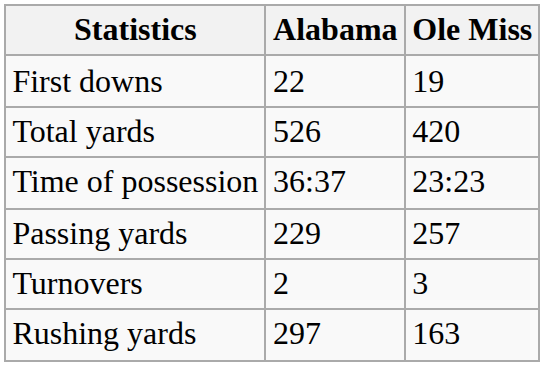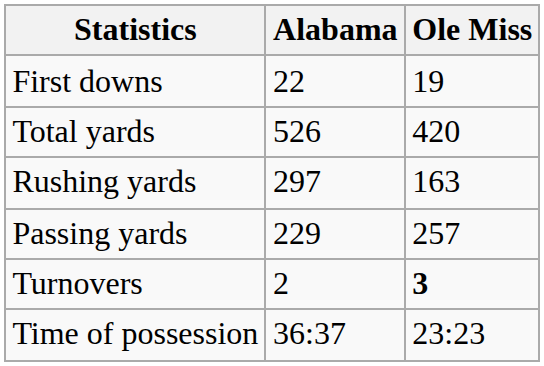rows swapped: (104, 334) <-> (135, 182)
(420, 283) normal -> (420, 283) bold
